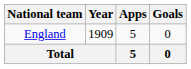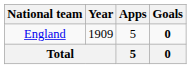(168, 34) normal -> (168, 34) bold
